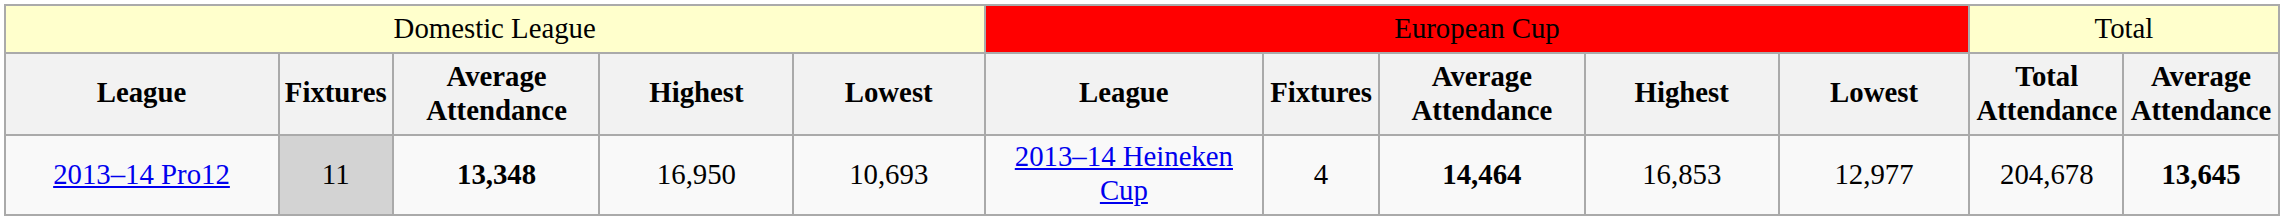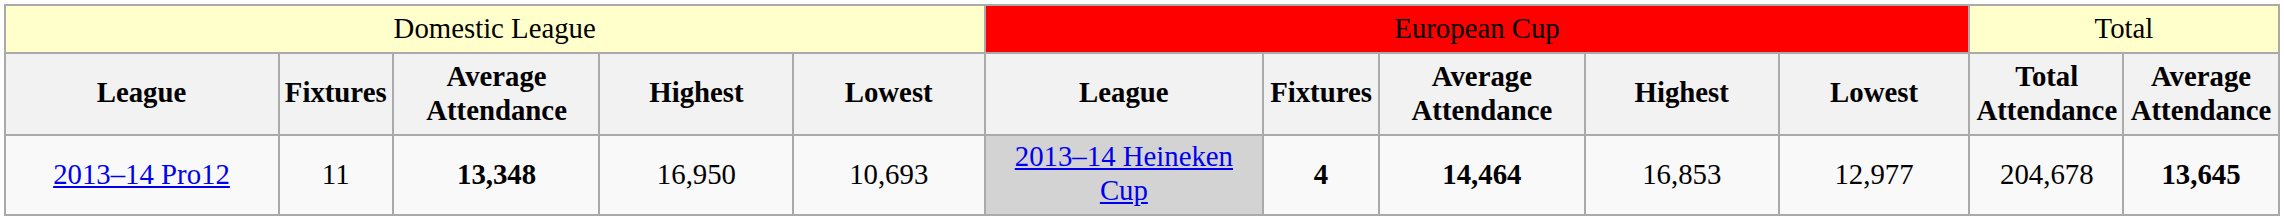(336, 174) lightgrey background -> (336, 174) no background
(1124, 174) no background -> (1124, 174) lightgrey background
(1321, 174) normal -> (1321, 174) bold
